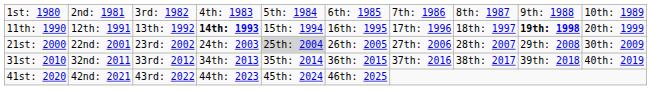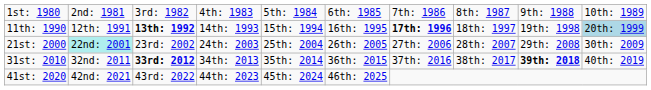(165, 29) normal -> (165, 29) bold
(229, 29) bold -> (229, 29) normal
(422, 29) normal -> (422, 29) bold
(550, 29) bold -> (550, 29) normal
(614, 29) no background -> (614, 29) lightblue background
(101, 45) no background -> (101, 45) paleturquoise background
(293, 45) lightgrey background -> (293, 45) no background
(165, 61) normal -> (165, 61) bold
(550, 61) normal -> (550, 61) bold
